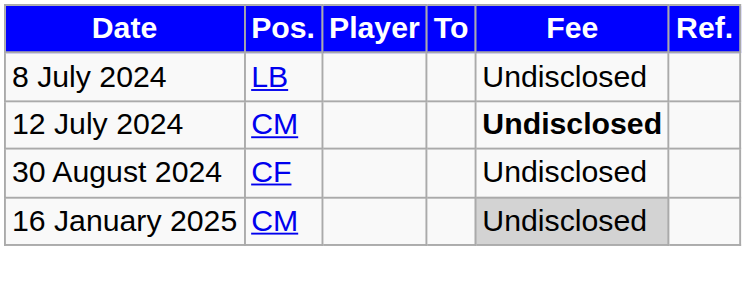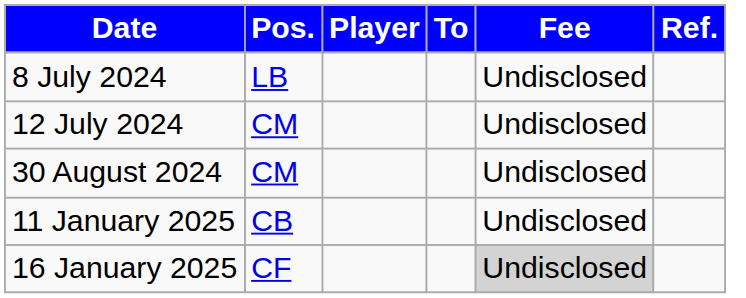(572, 124) bold -> (565, 124) normal
(271, 172) CF -> (275, 172) CM
+ row: (123, 220)
(275, 220) CM -> (271, 268) CF
